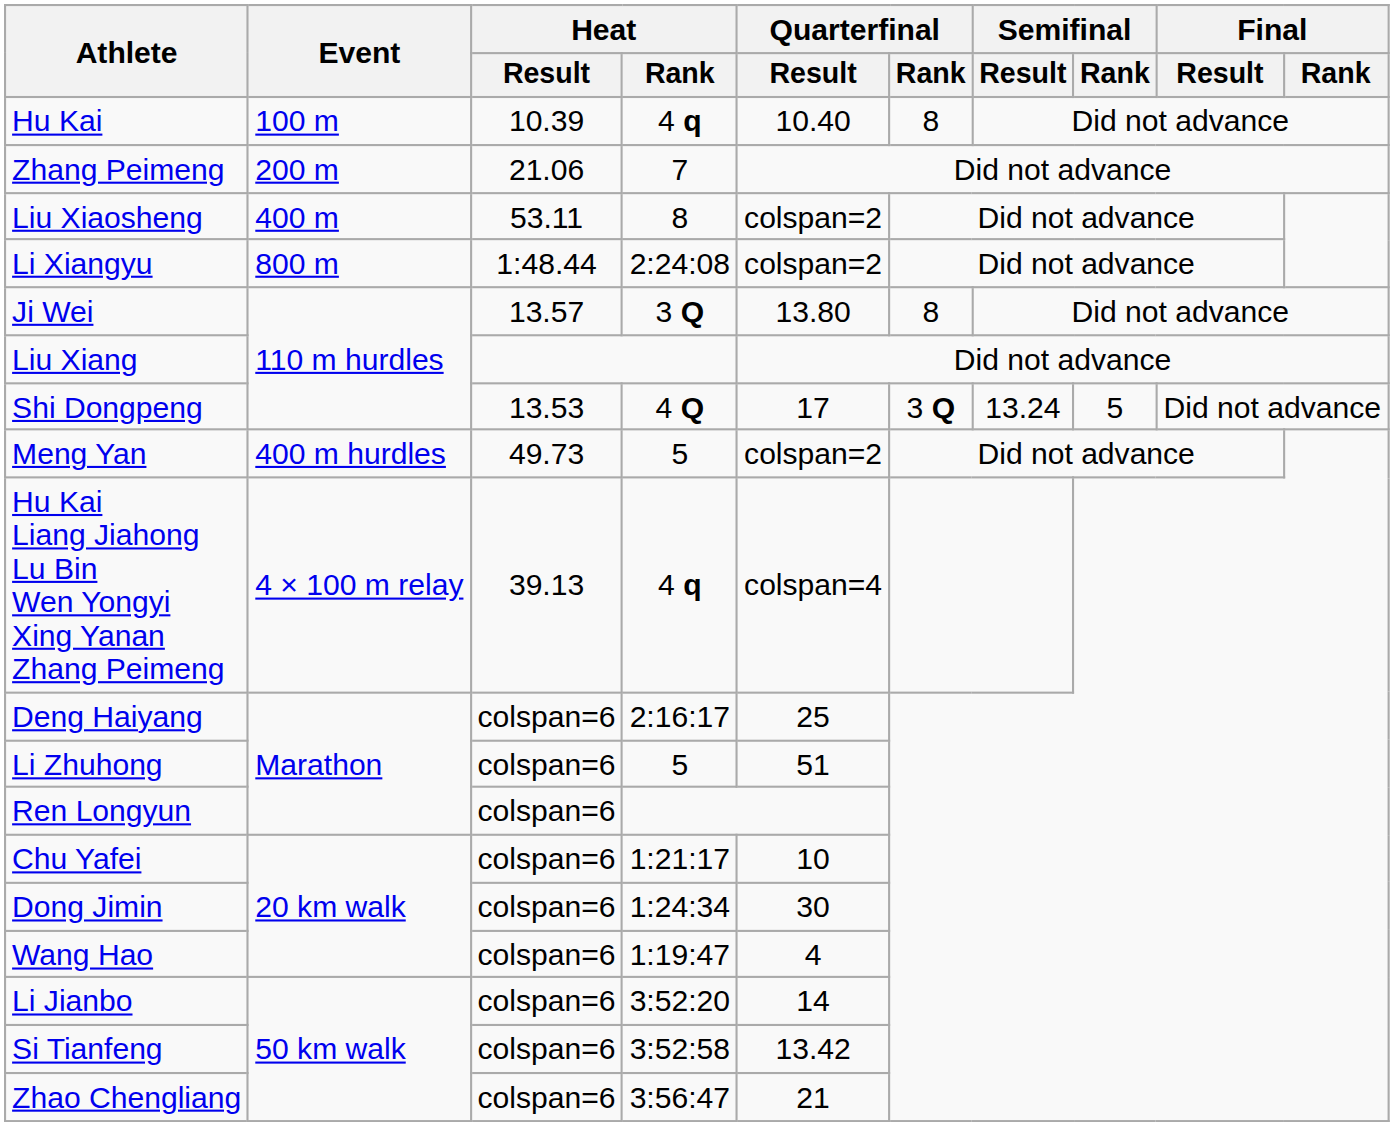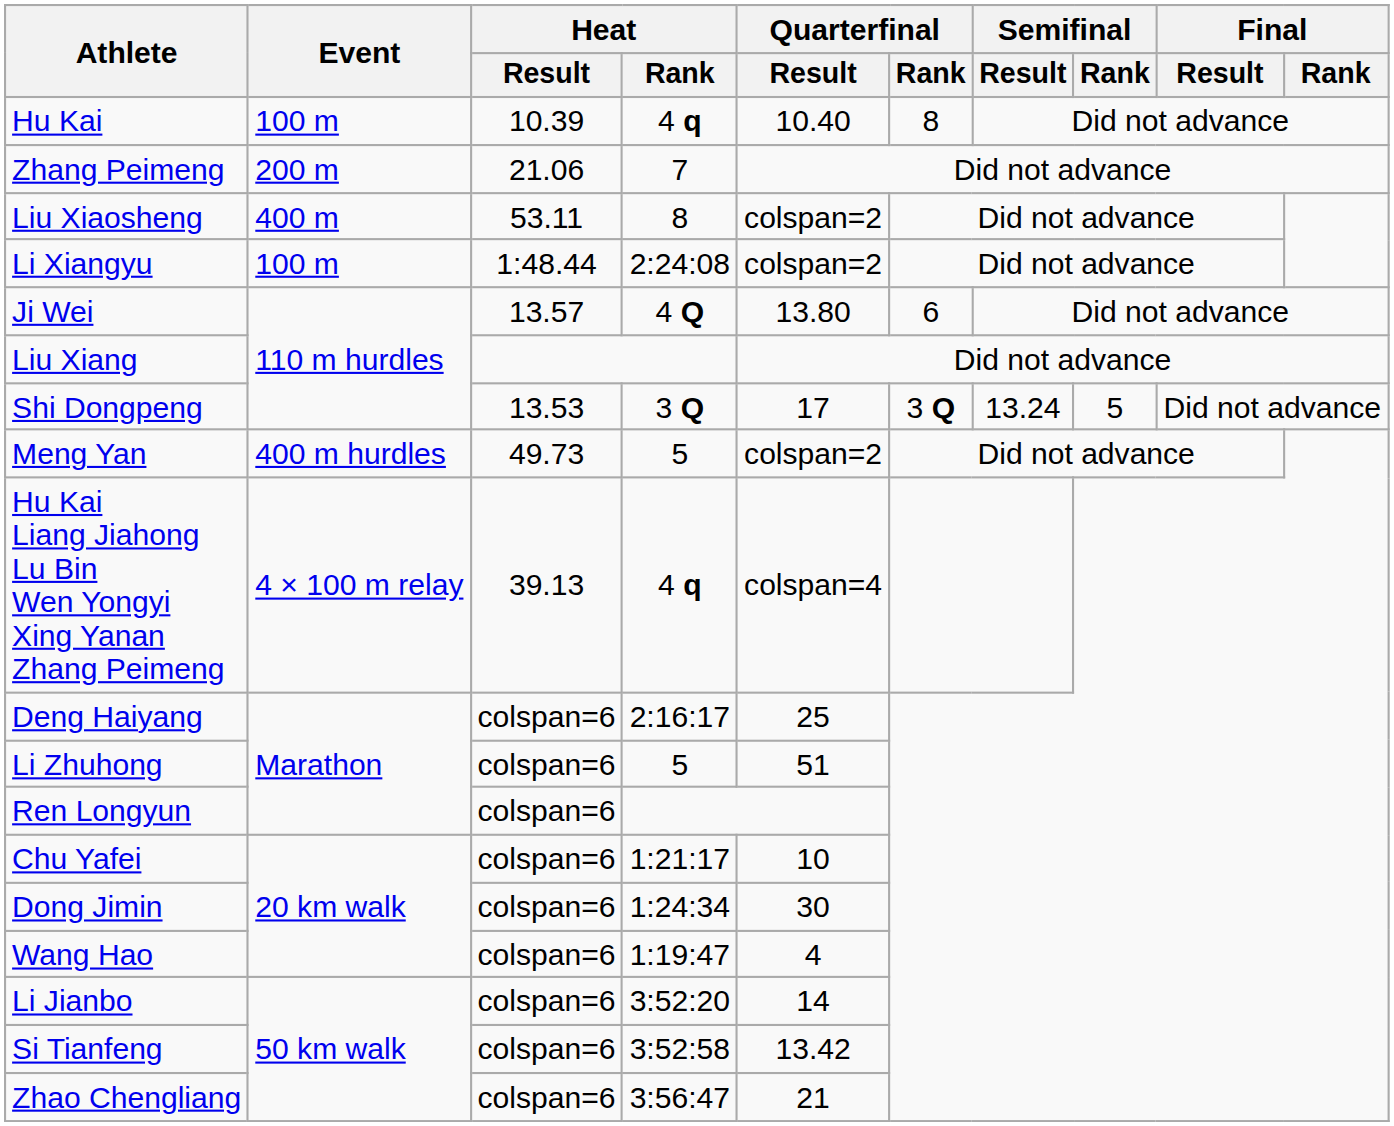(297, 264) 800 m -> (297, 264) 100 m
(680, 312) 3 Q -> (680, 312) 4 Q
(931, 312) 8 -> (931, 312) 6
(680, 407) 4 Q -> (680, 407) 3 Q
